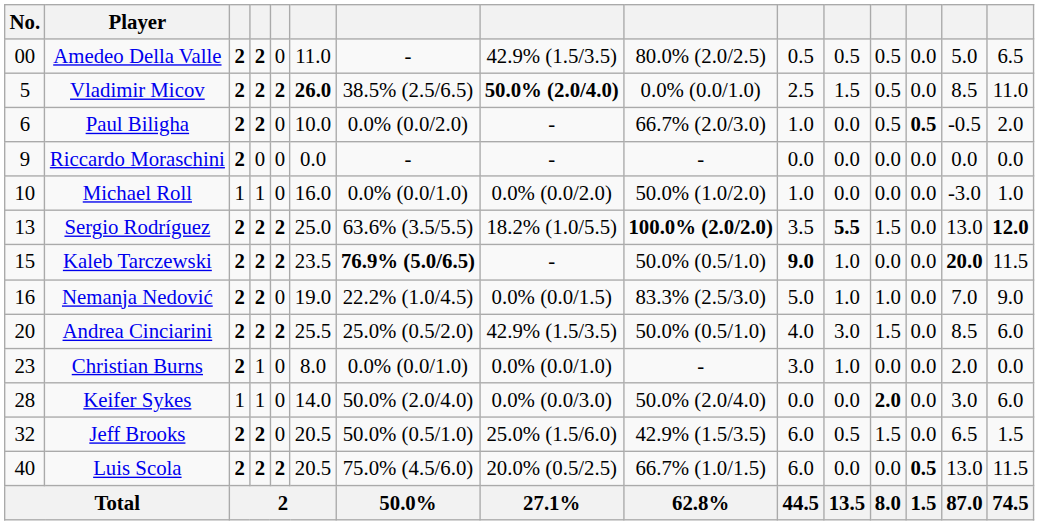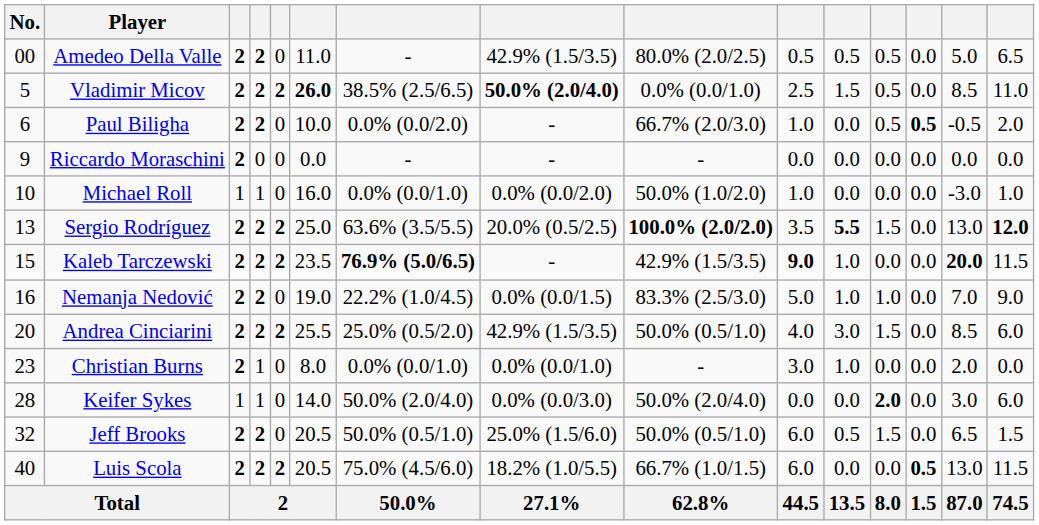(552, 227) 18.2% (1.0/5.5) -> (552, 227) 20.0% (0.5/2.5)
(701, 262) 50.0% (0.5/1.0) -> (701, 262) 42.9% (1.5/3.5)
(701, 433) 42.9% (1.5/3.5) -> (701, 433) 50.0% (0.5/1.0)
(552, 468) 20.0% (0.5/2.5) -> (552, 468) 18.2% (1.0/5.5)
